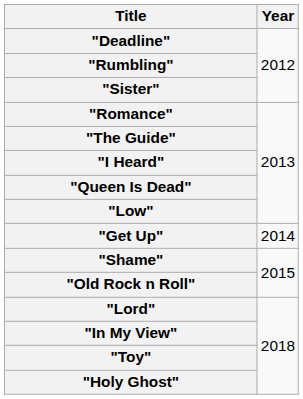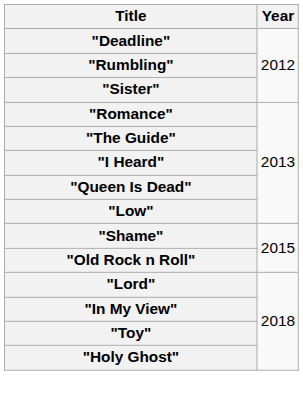- row: (131, 235)
